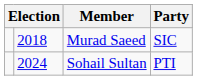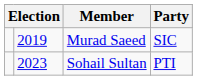(32, 39) 2018 -> (32, 39) 2019
(32, 63) 2024 -> (32, 63) 2023
